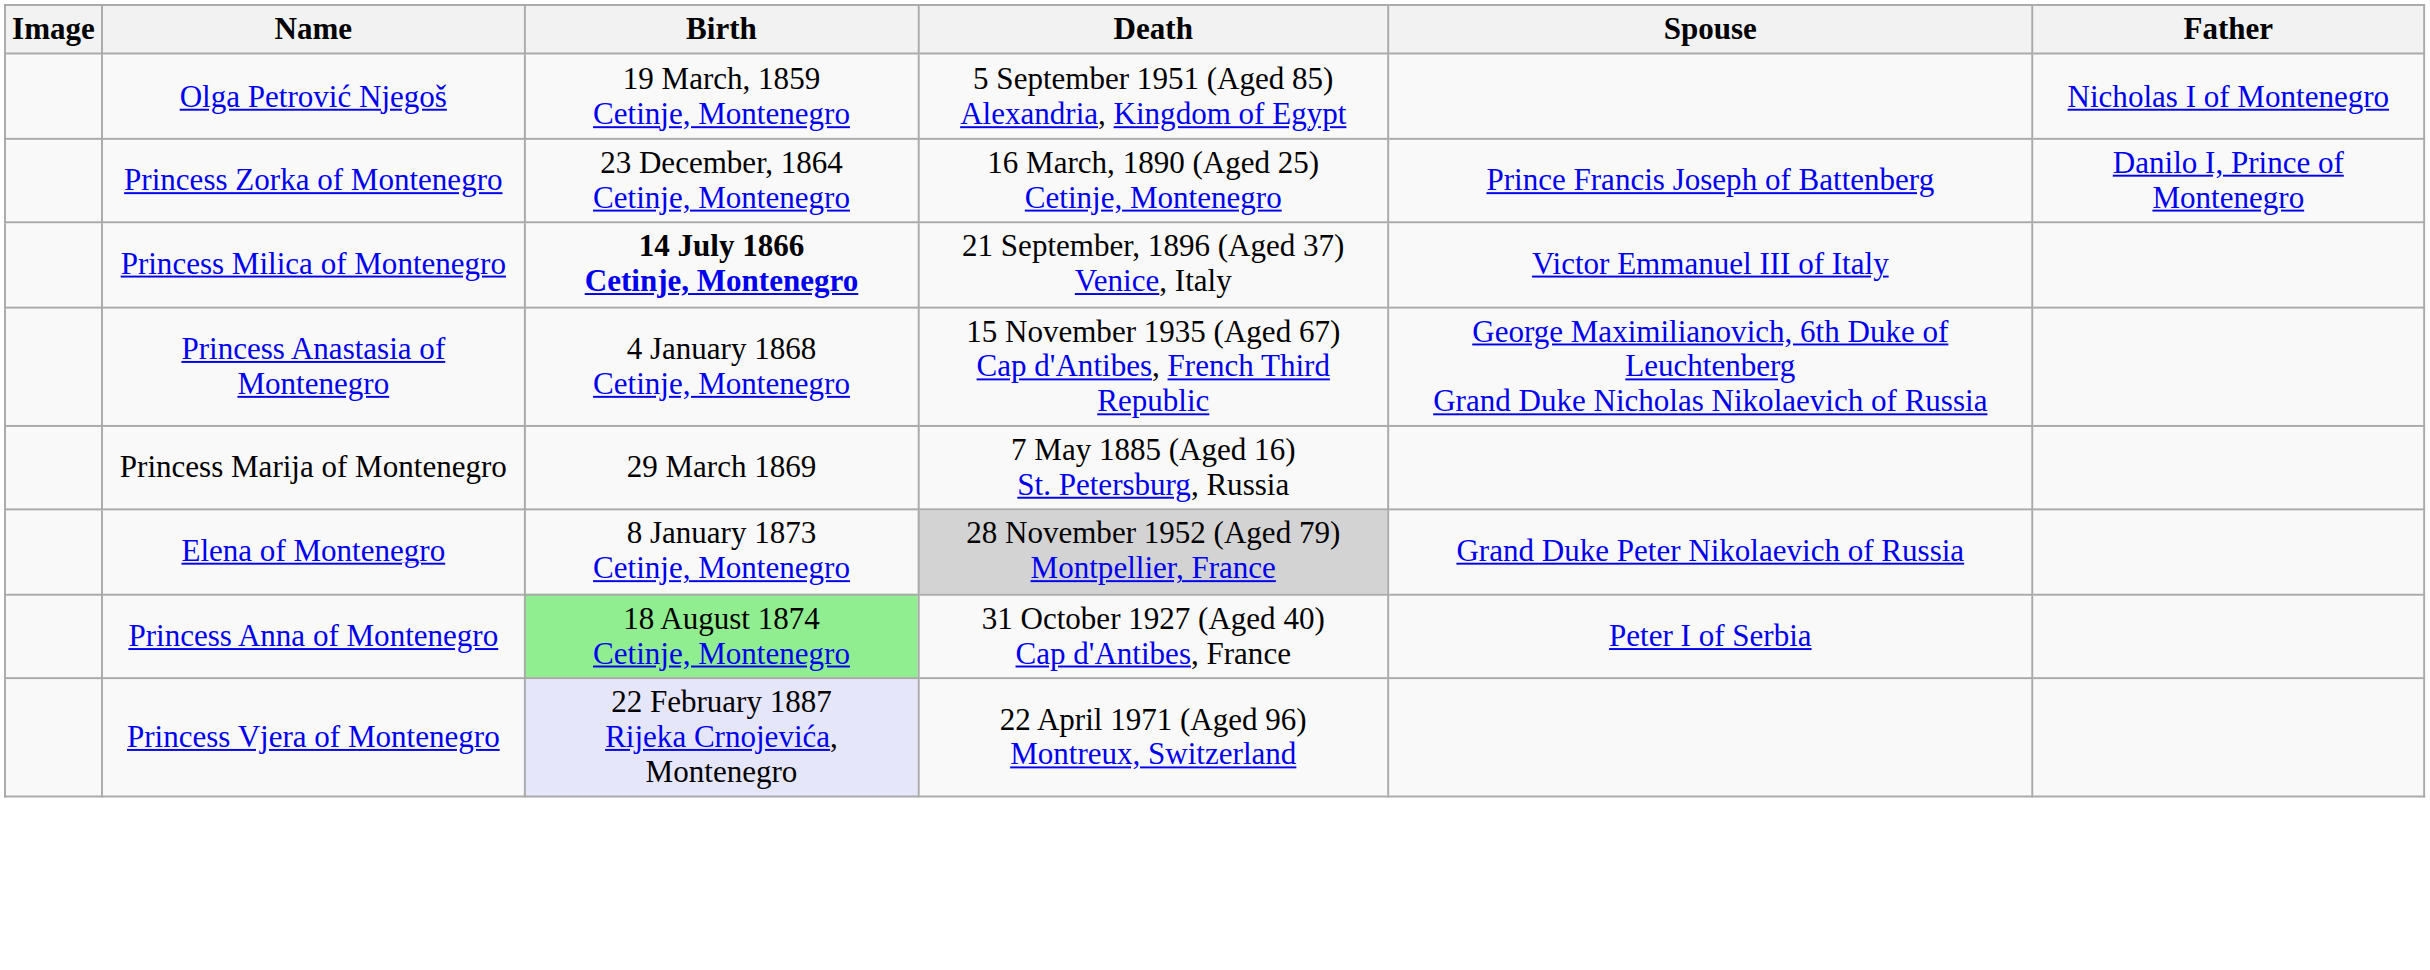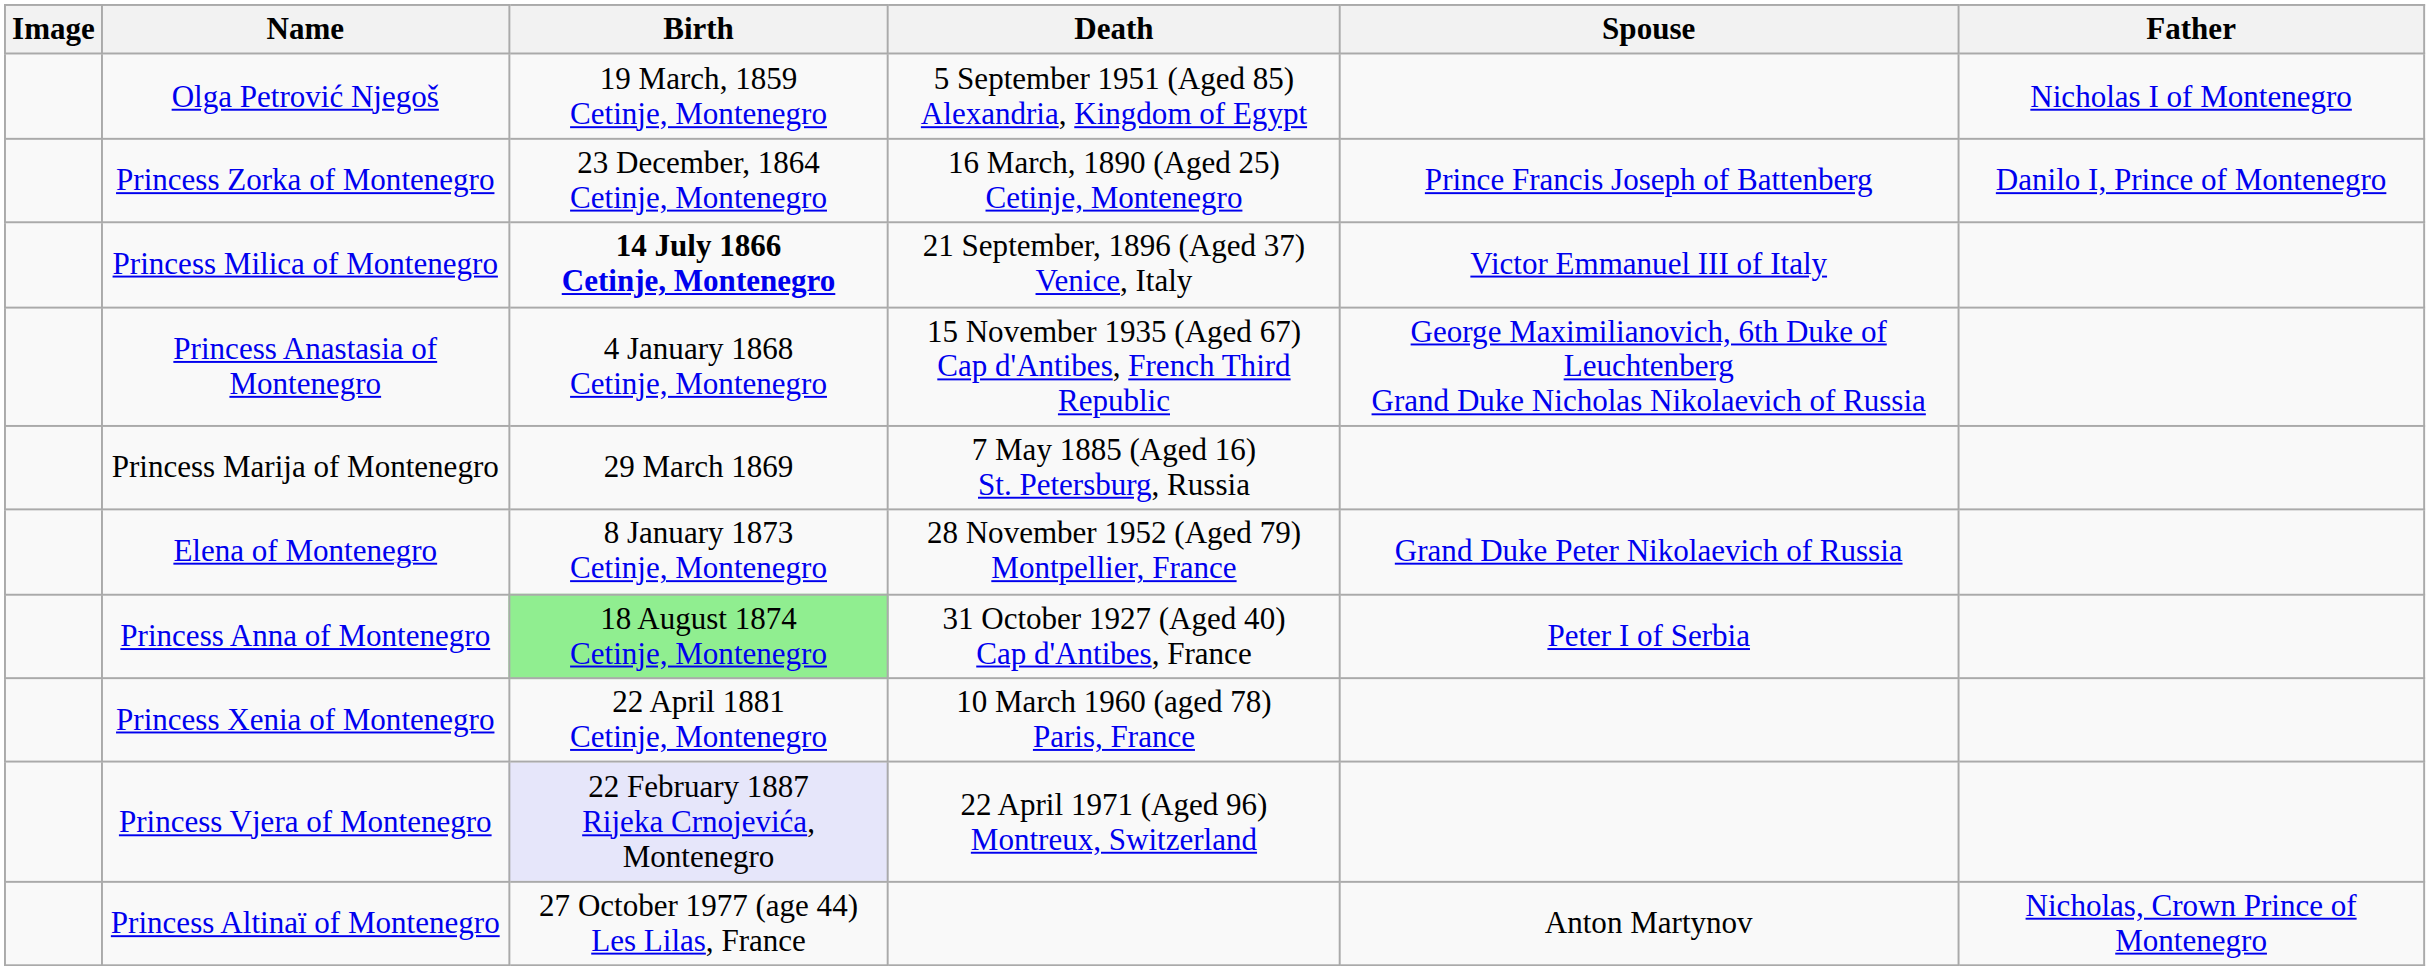(1153, 551) lightgrey background -> (1114, 551) no background
+ row: (305, 719)
+ row: (305, 922)
